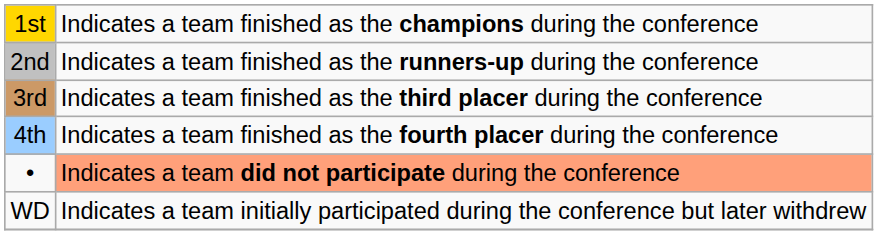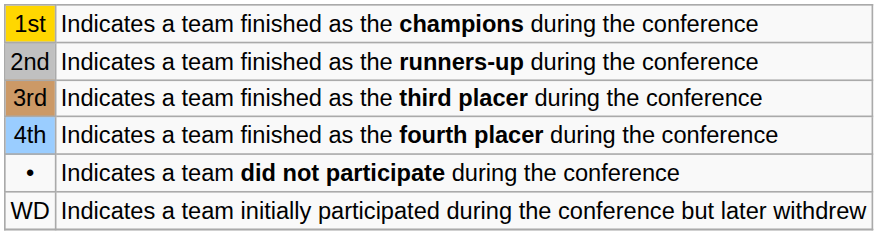(370, 173) lightsalmon background -> (370, 173) no background
